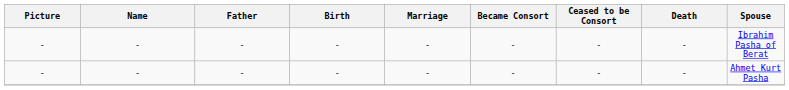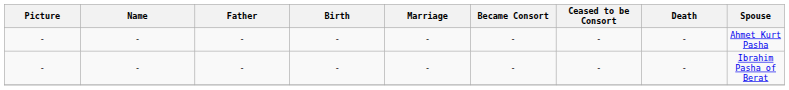(756, 44) Ibrahim Pasha of Berat -> (756, 40) Ahmet Kurt Pasha
(756, 73) Ahmet Kurt Pasha -> (756, 68) Ibrahim Pasha of Berat
